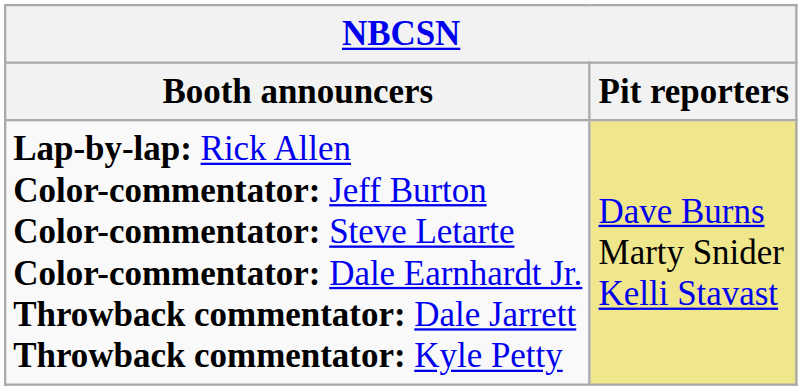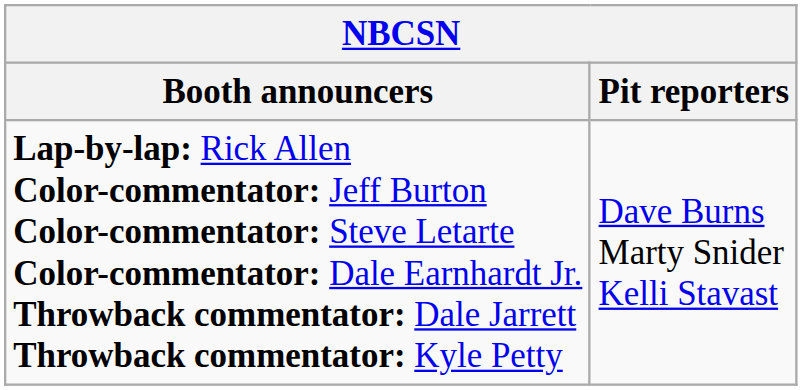(691, 252) khaki background -> (691, 252) no background
